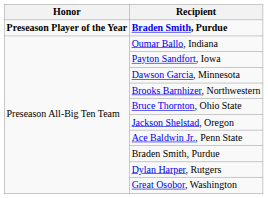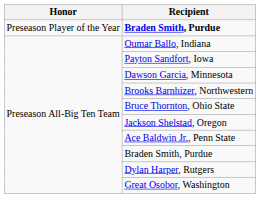(67, 28) bold -> (63, 28) normal
